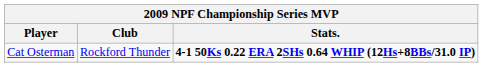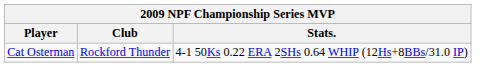(325, 52) bold -> (322, 52) normal
